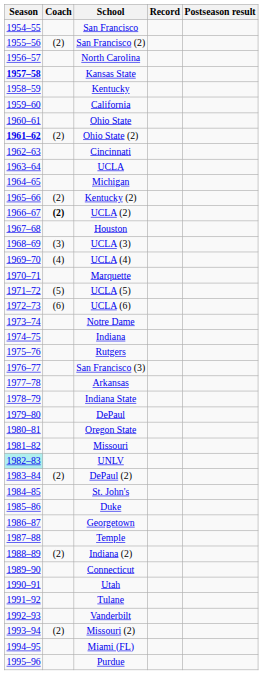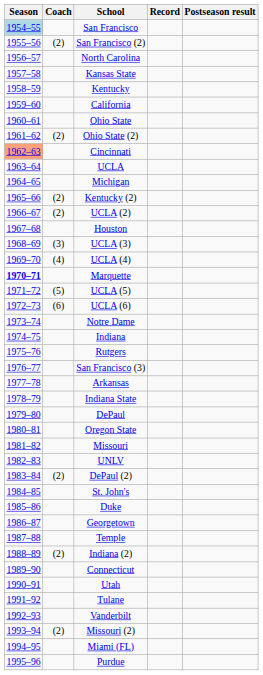(24, 27) no background -> (24, 27) lightblue background
(24, 74) bold -> (24, 74) normal
(24, 136) bold -> (24, 136) normal
(24, 151) no background -> (24, 151) lightsalmon background
(58, 213) bold -> (58, 213) normal
(24, 275) normal -> (24, 275) bold
(24, 461) paleturquoise background -> (24, 461) no background
